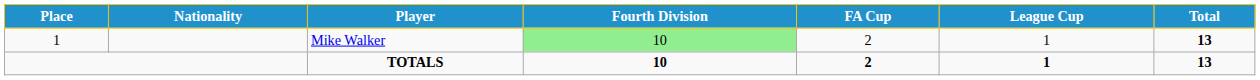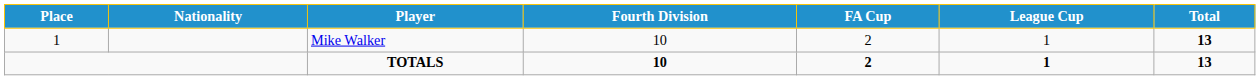(660, 40) lightgreen background -> (660, 40) no background
